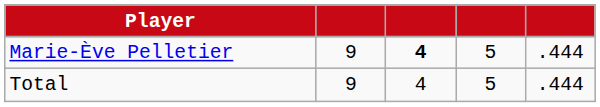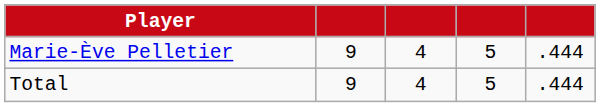(421, 53) bold -> (421, 53) normal
